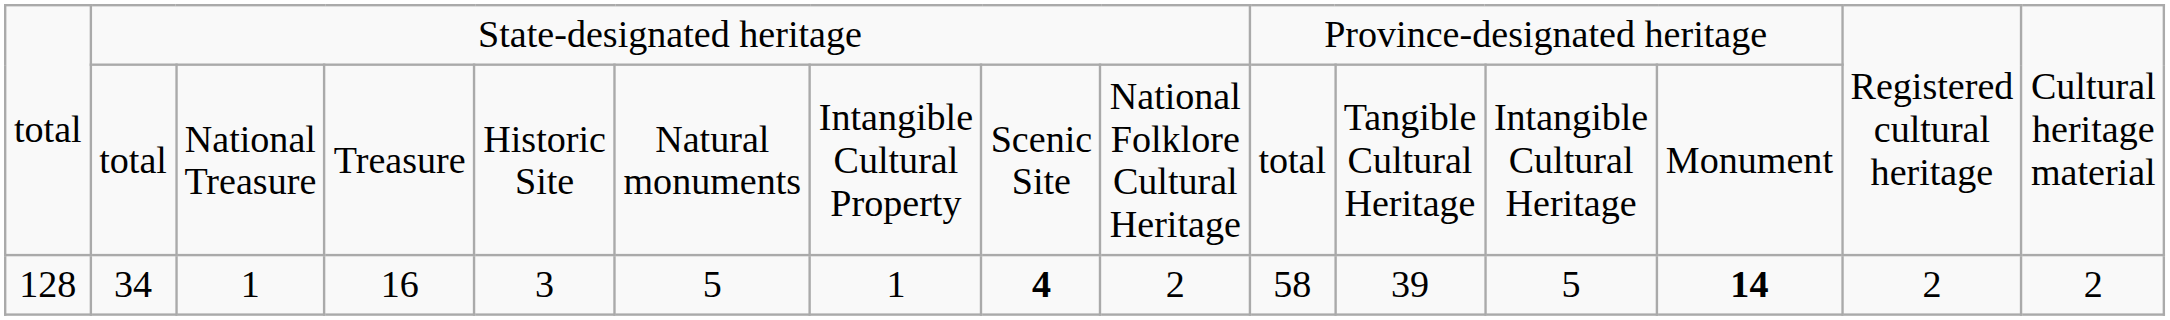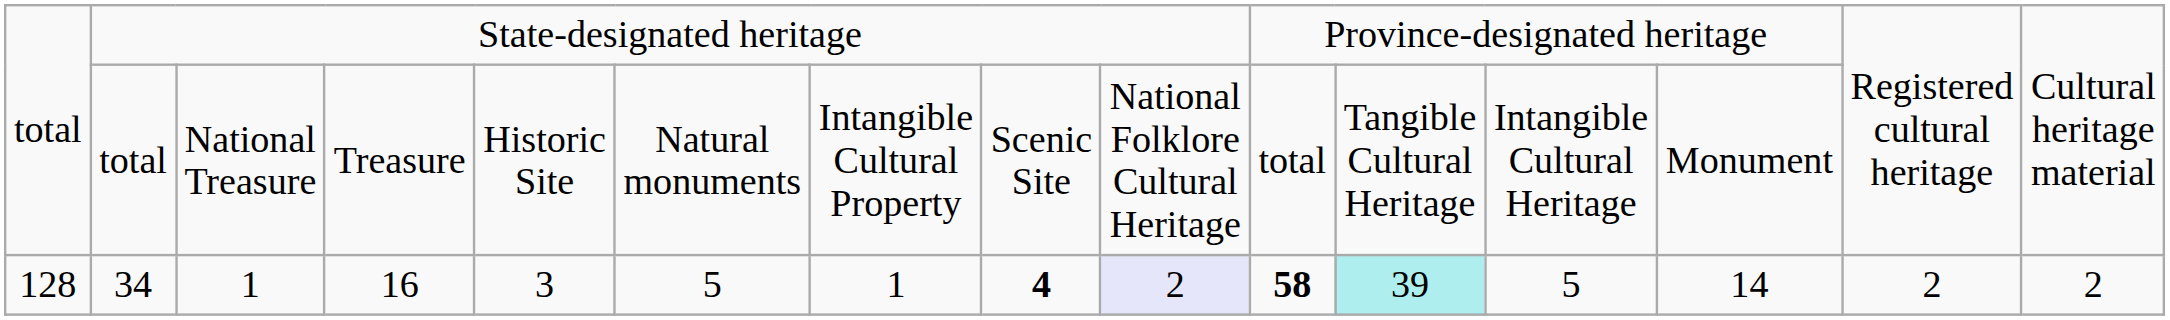(1175, 284) no background -> (1175, 284) lavender background
(1292, 284) normal -> (1292, 284) bold
(1410, 284) no background -> (1410, 284) paleturquoise background
(1749, 284) bold -> (1749, 284) normal
